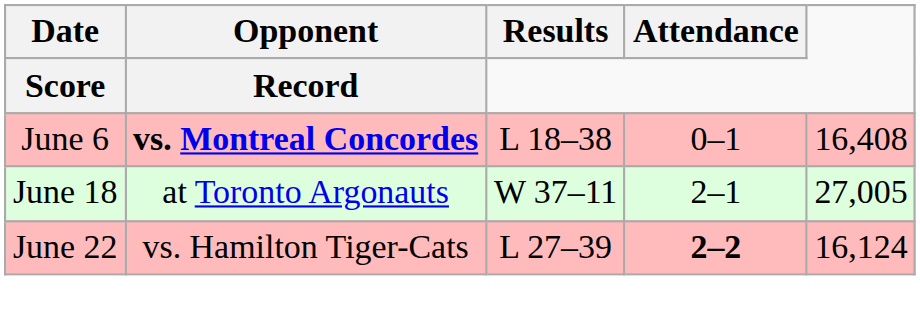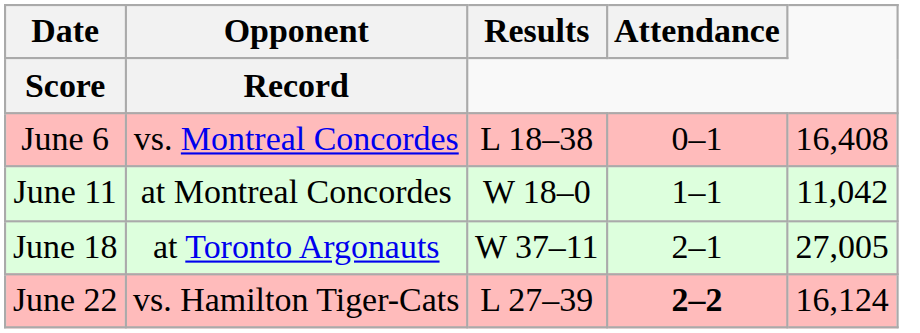(306, 138) bold -> (296, 138) normal
+ row: (65, 192)
